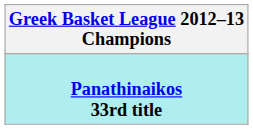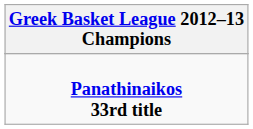(126, 99) paleturquoise background -> (126, 99) no background
